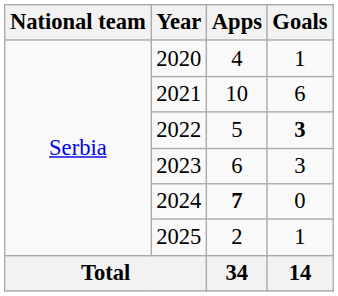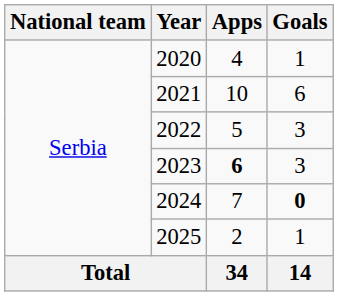(300, 129) bold -> (300, 129) normal
(237, 165) normal -> (237, 165) bold
(237, 201) bold -> (237, 201) normal
(300, 201) normal -> (300, 201) bold
